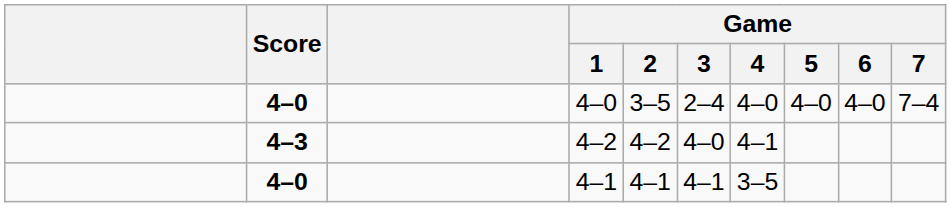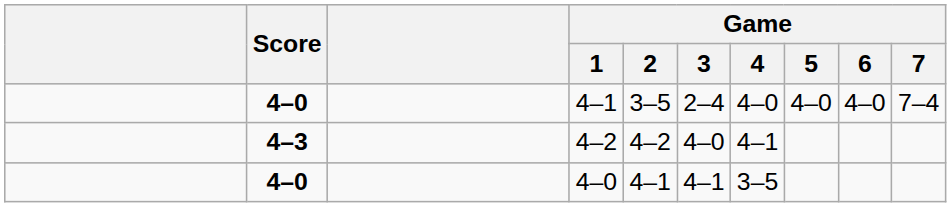(596, 102) 4–0 -> (596, 102) 4–1
(596, 181) 4–1 -> (596, 181) 4–0
